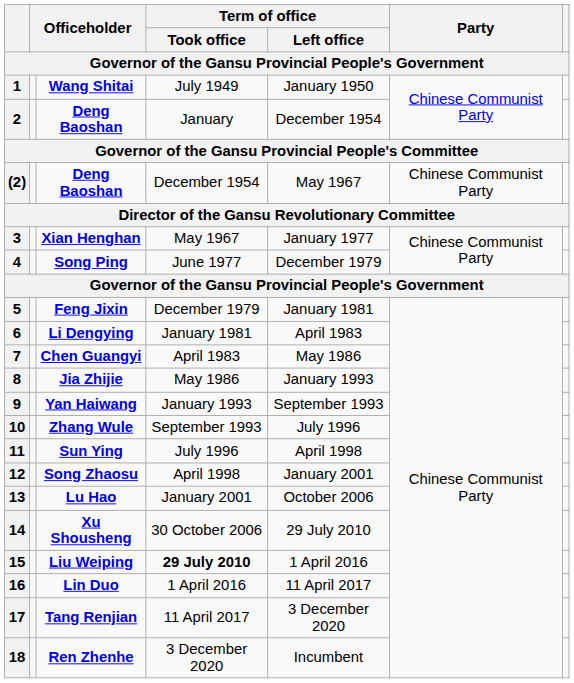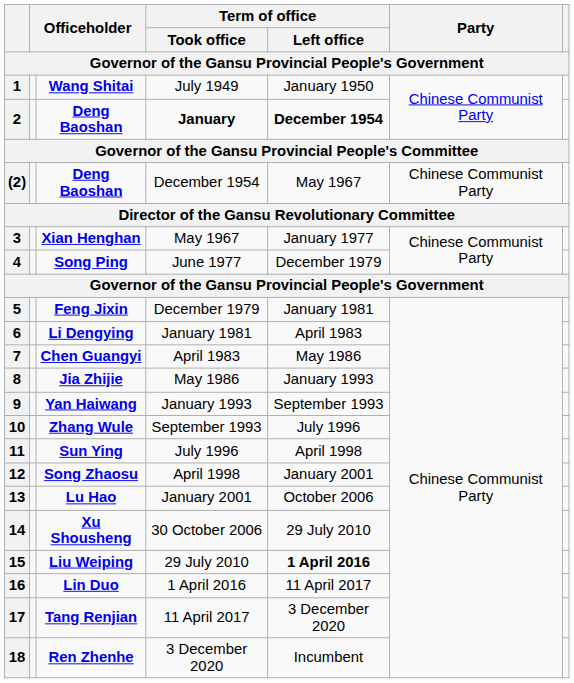(207, 119) normal -> (207, 119) bold
(328, 119) normal -> (328, 119) bold
(207, 562) bold -> (207, 562) normal
(328, 562) normal -> (328, 562) bold
